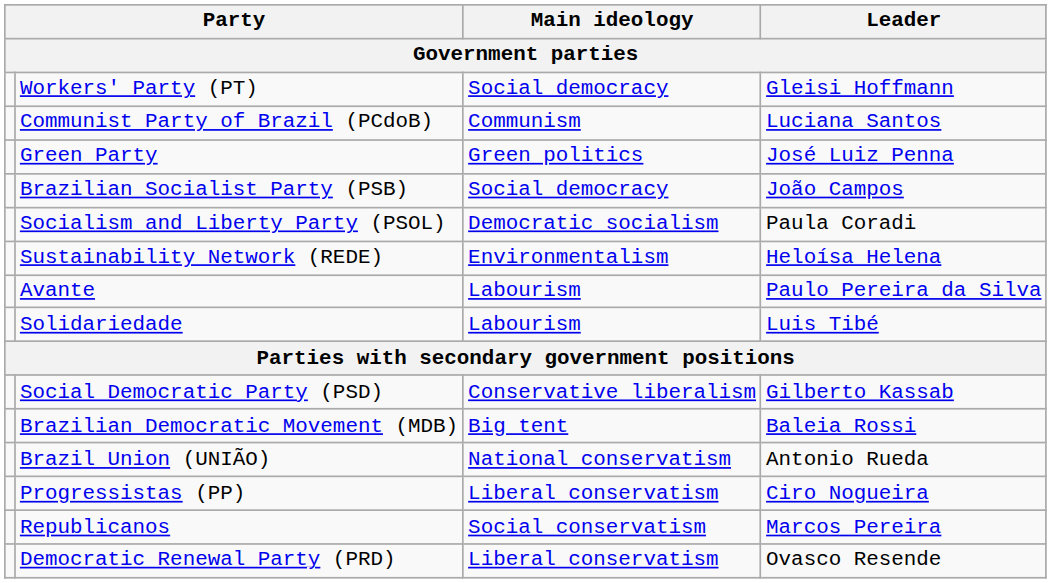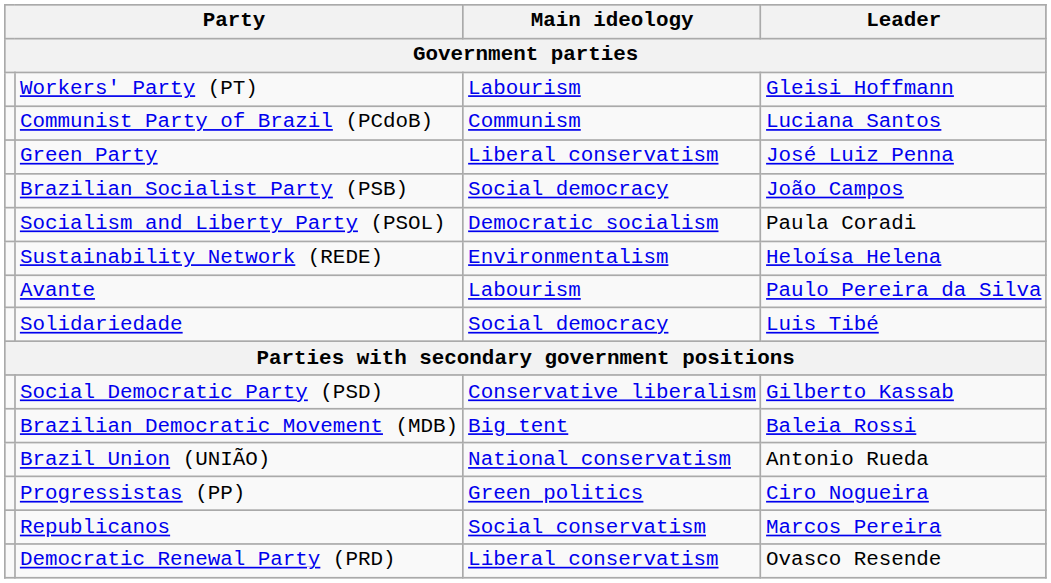(568, 89) Social democracy -> (524, 89) Labourism
(556, 157) Green politics -> (593, 157) Liberal conservatism
(524, 325) Labourism -> (568, 325) Social democracy
(593, 494) Liberal conservatism -> (556, 494) Green politics
